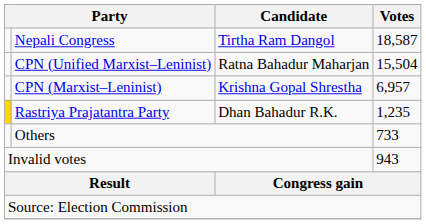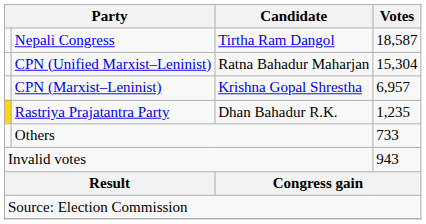(397, 64) 15,504 -> (397, 64) 15,304
